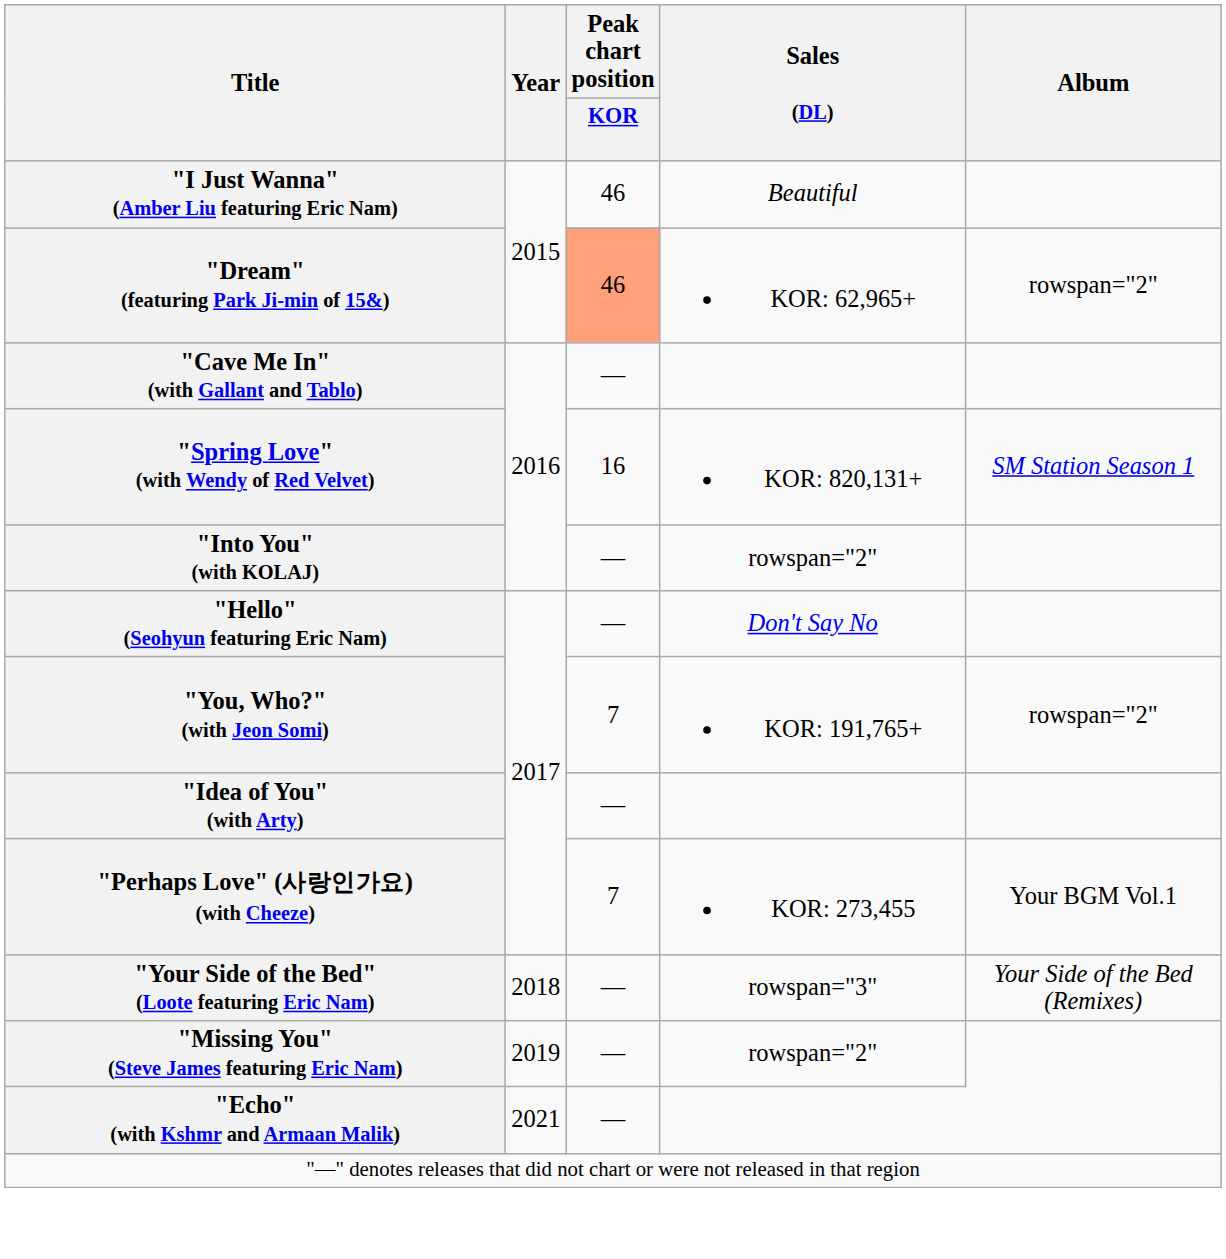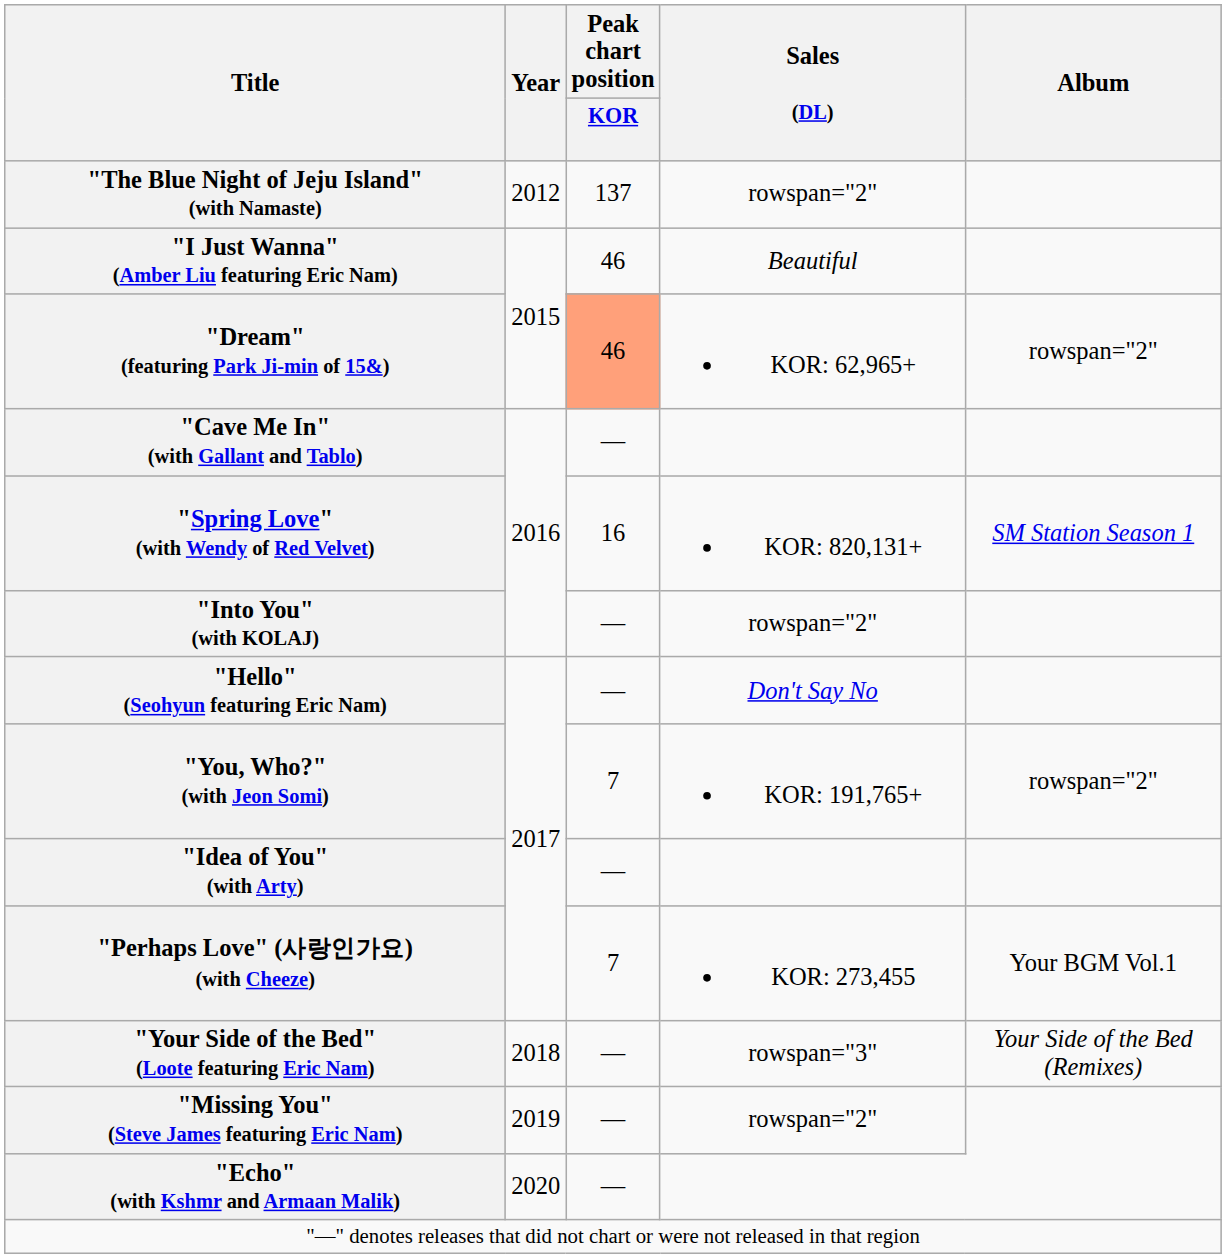+ row: (255, 193)
(536, 1119) 2021 -> (536, 1186) 2020
